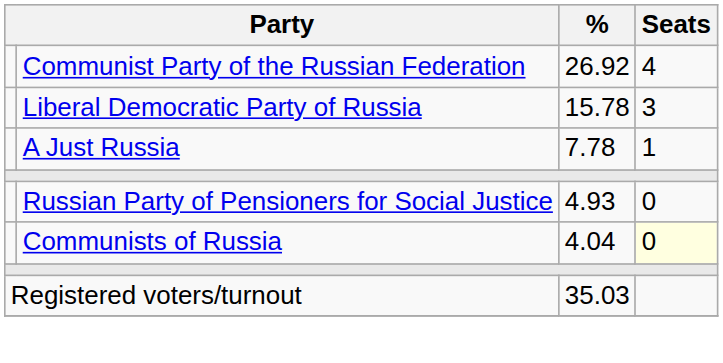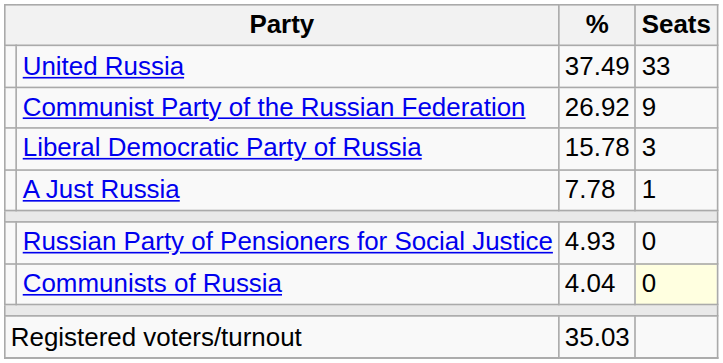+ row: (103, 66)
(649, 66) 4 -> (649, 107) 9
